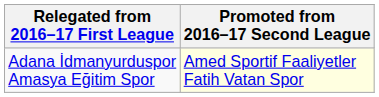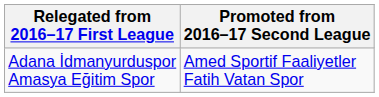(270, 70) lightyellow background -> (270, 70) no background
